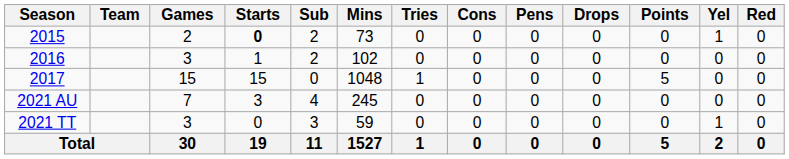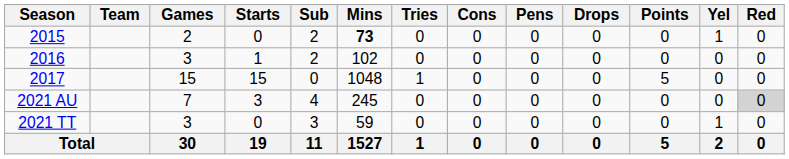(258, 36) bold -> (258, 36) normal
(365, 36) normal -> (365, 36) bold
(761, 101) no background -> (761, 101) lightgrey background
